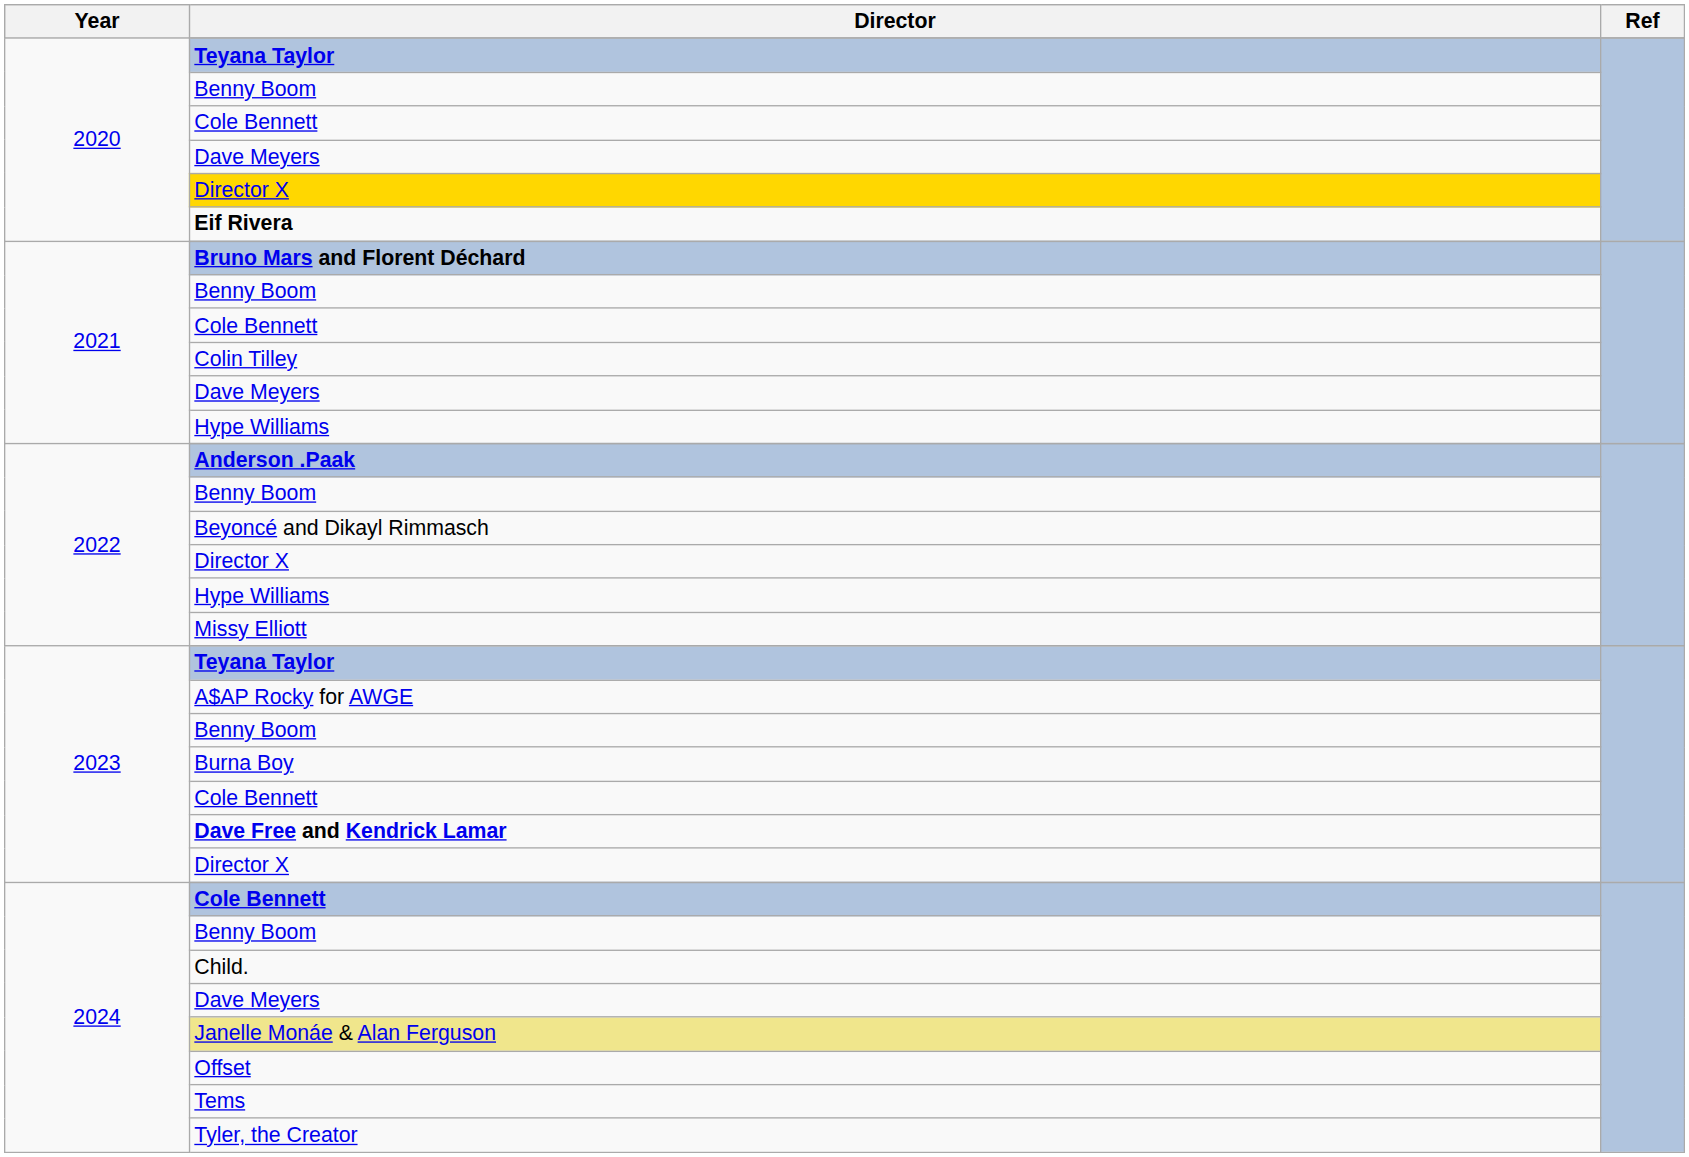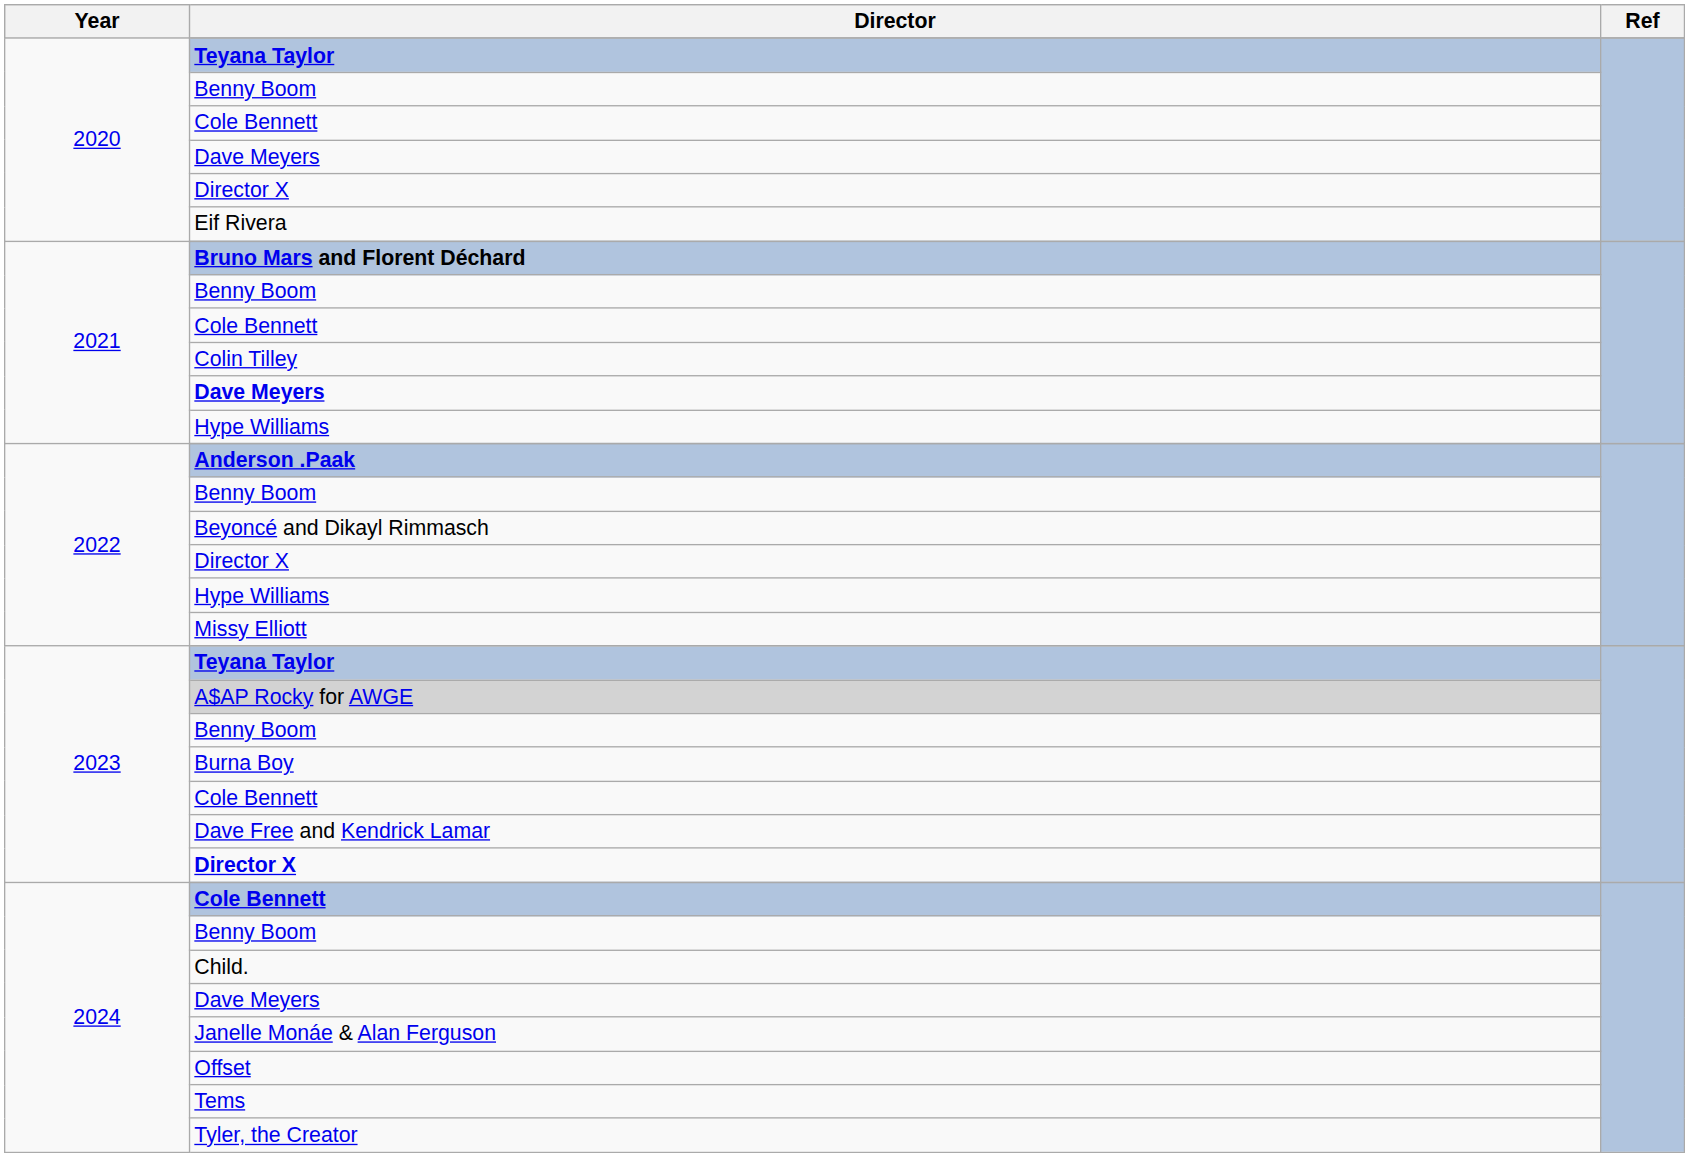(242, 190) gold background -> (242, 190) no background
(243, 223) bold -> (240, 223) normal
(257, 392) normal -> (259, 392) bold
(304, 696) no background -> (304, 696) lightgrey background
(350, 831) bold -> (342, 831) normal
(242, 865) normal -> (245, 865) bold
(345, 1033) khaki background -> (345, 1033) no background
